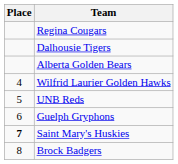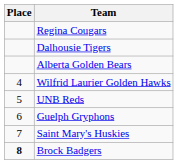(19, 133) bold -> (19, 133) normal
(19, 151) normal -> (19, 151) bold
